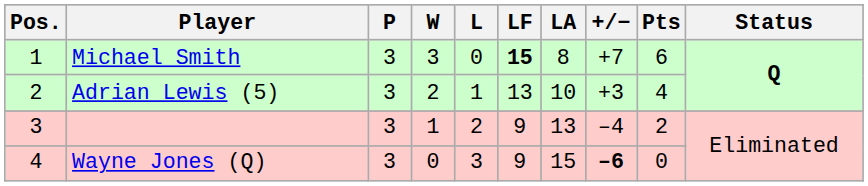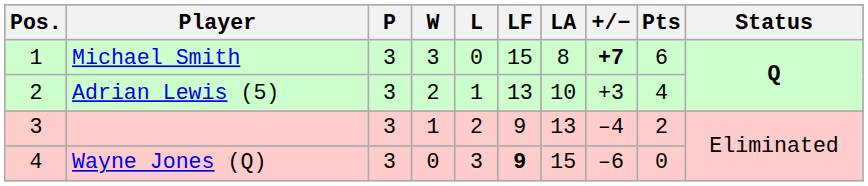(520, 58) bold -> (520, 58) normal
(611, 58) normal -> (611, 58) bold
(520, 163) normal -> (520, 163) bold
(611, 163) bold -> (611, 163) normal
